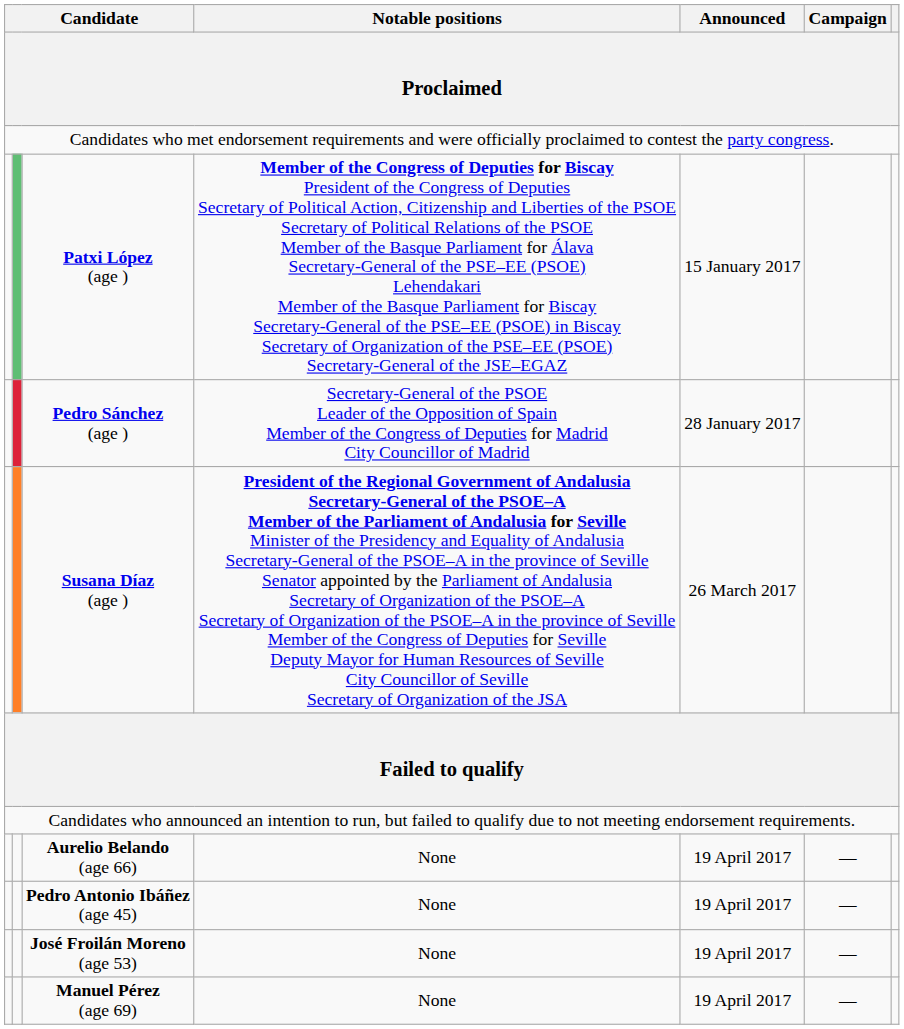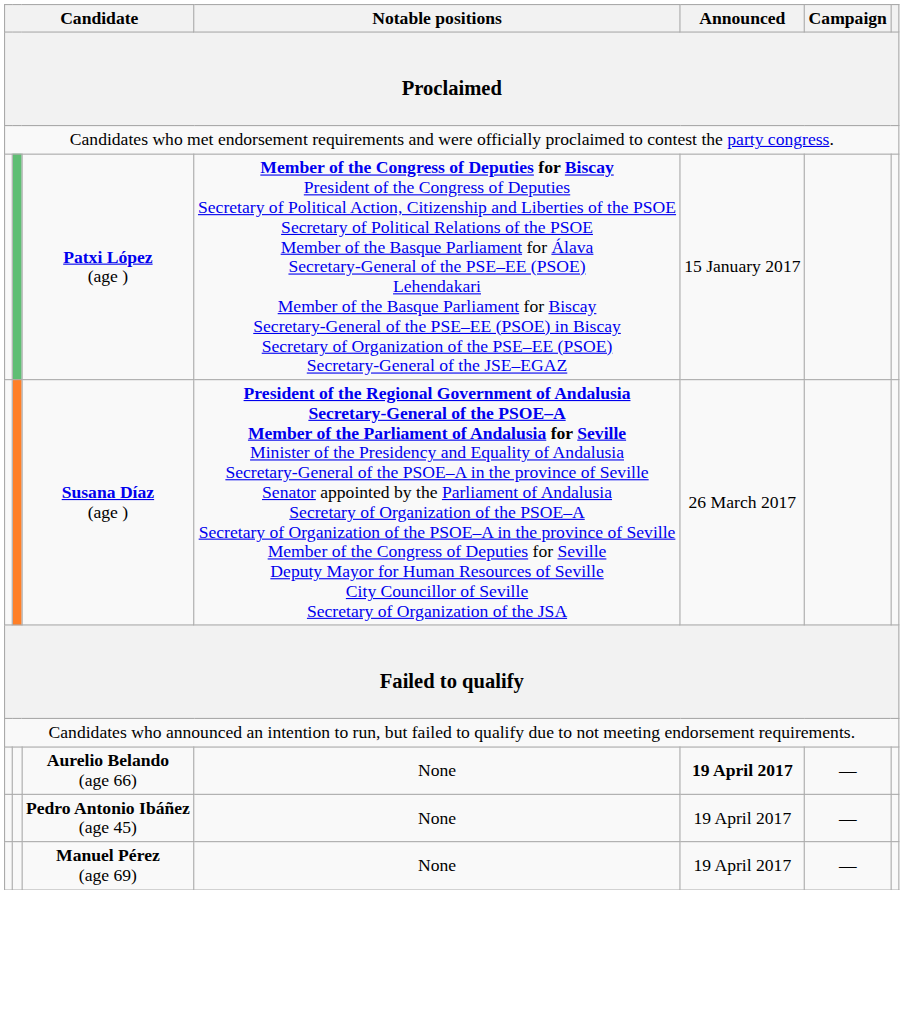- row: (108, 423)
(742, 857) normal -> (742, 770) bold
- row: (108, 953)
